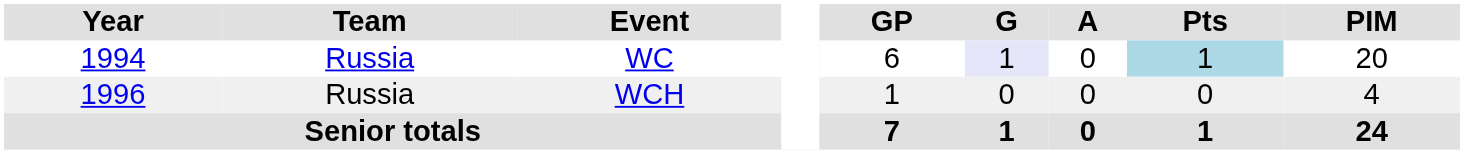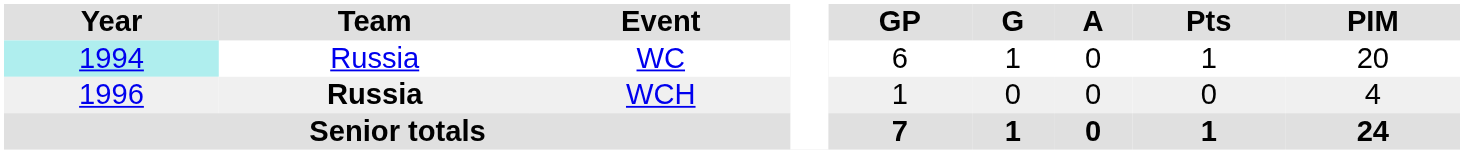(113, 58) no background -> (111, 58) paleturquoise background
(1007, 58) lavender background -> (1013, 58) no background
(1205, 58) lightblue background -> (1209, 58) no background
(370, 94) normal -> (375, 94) bold
